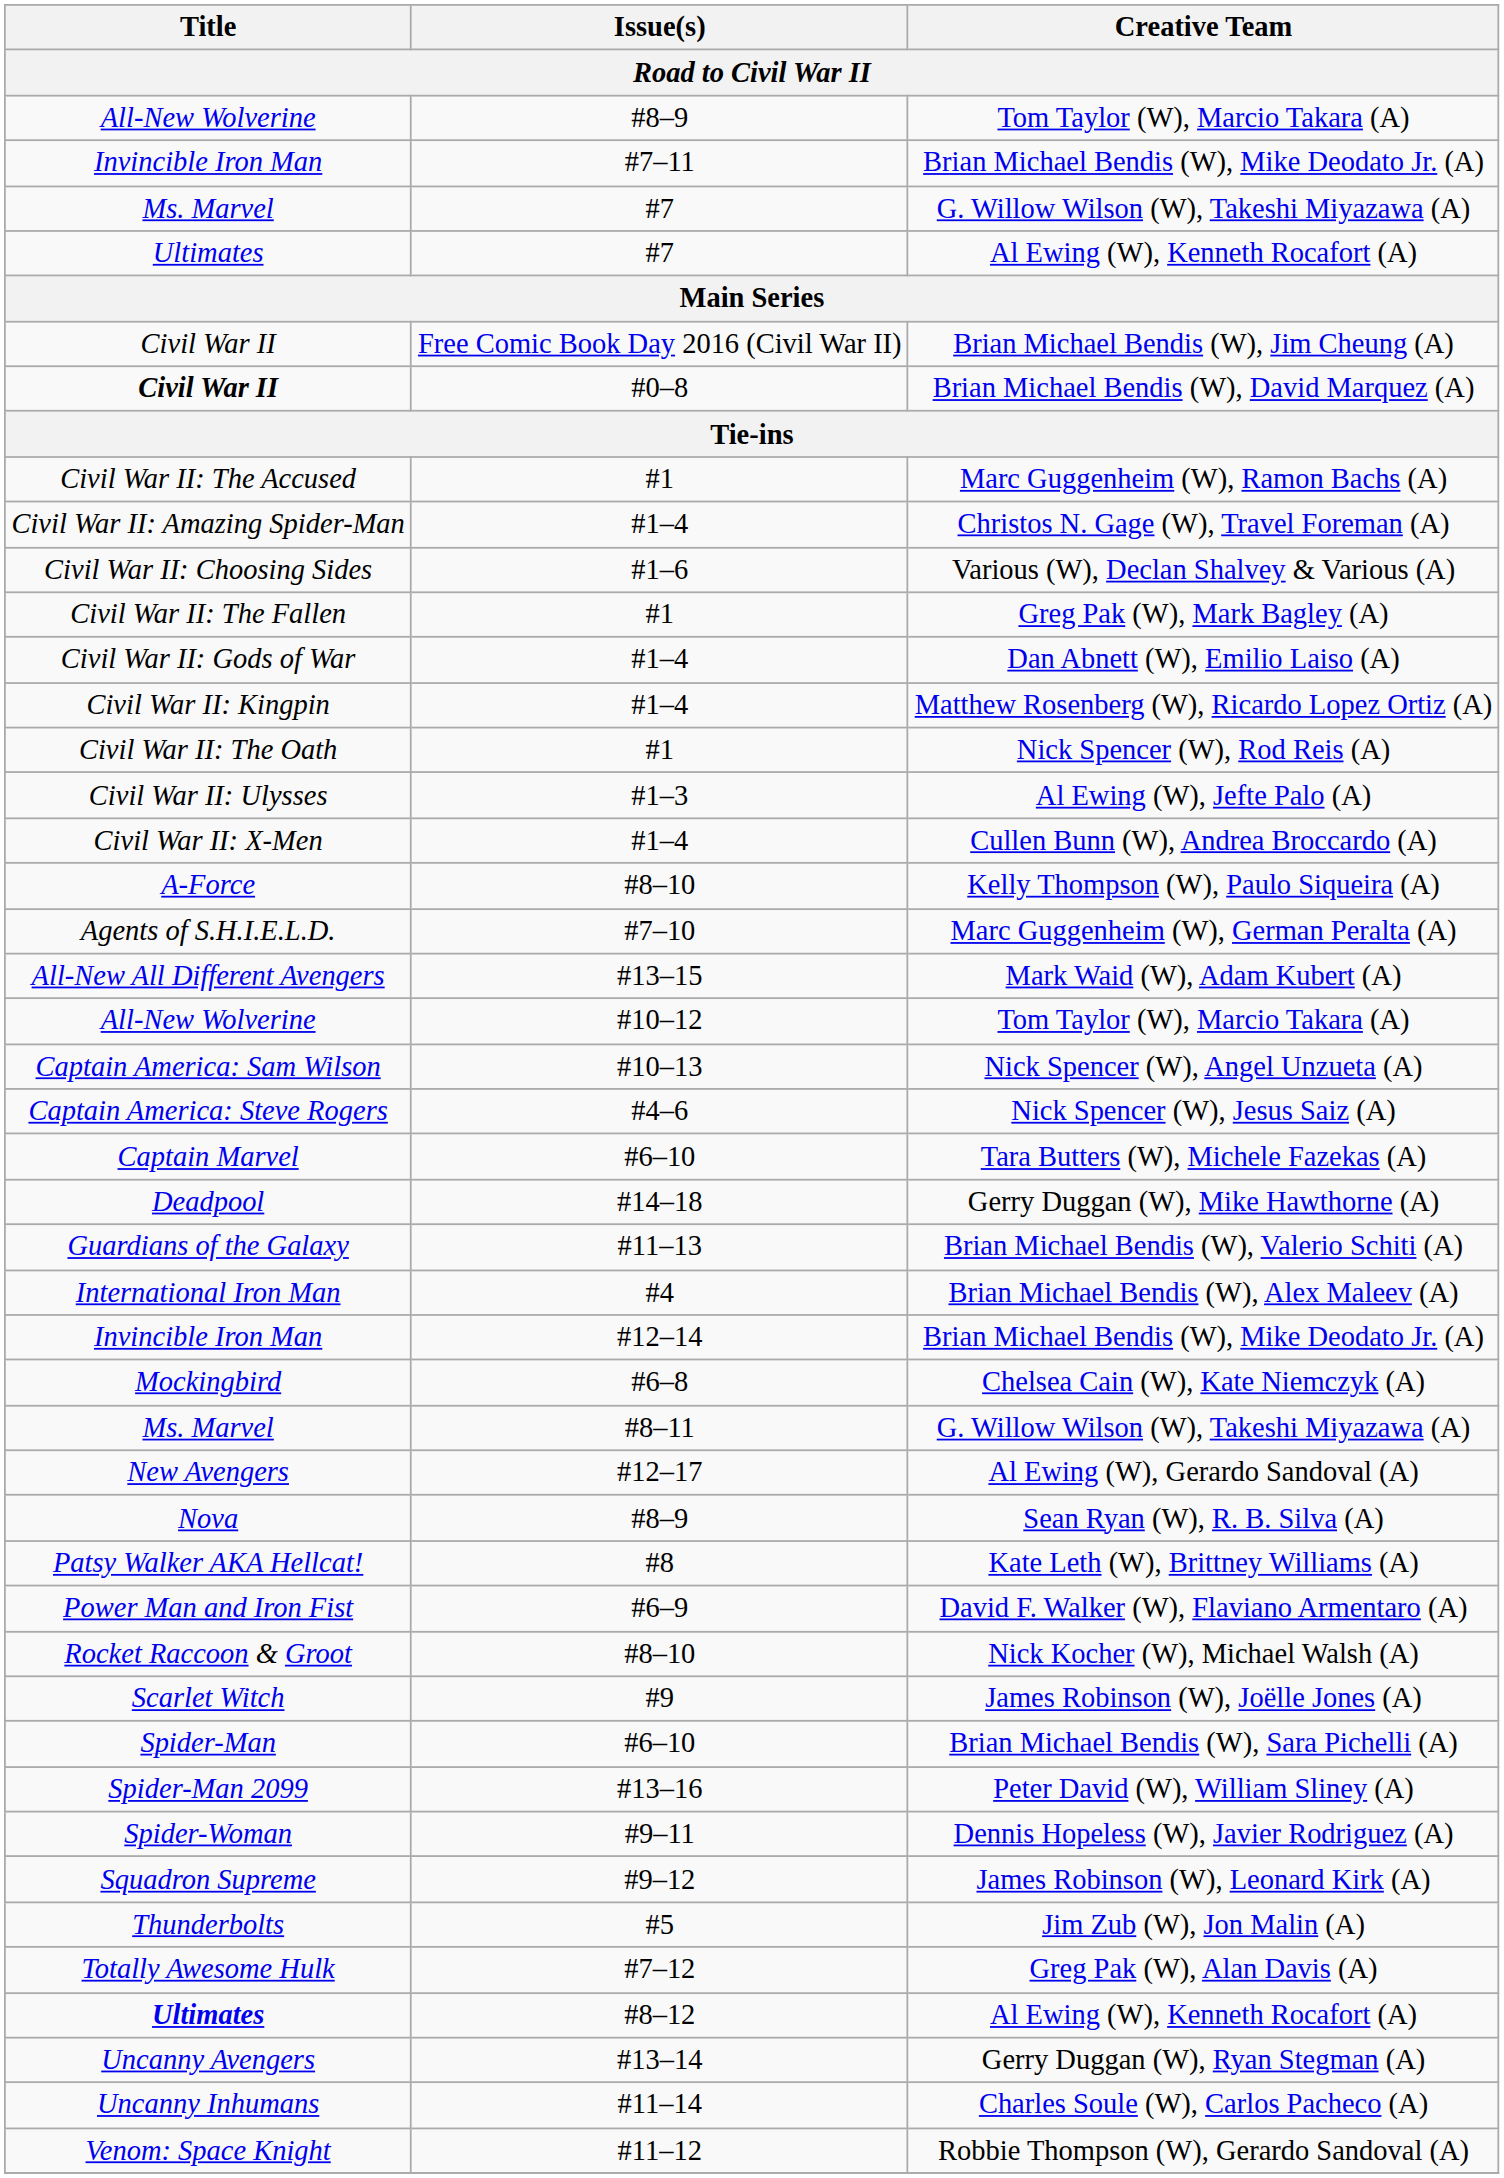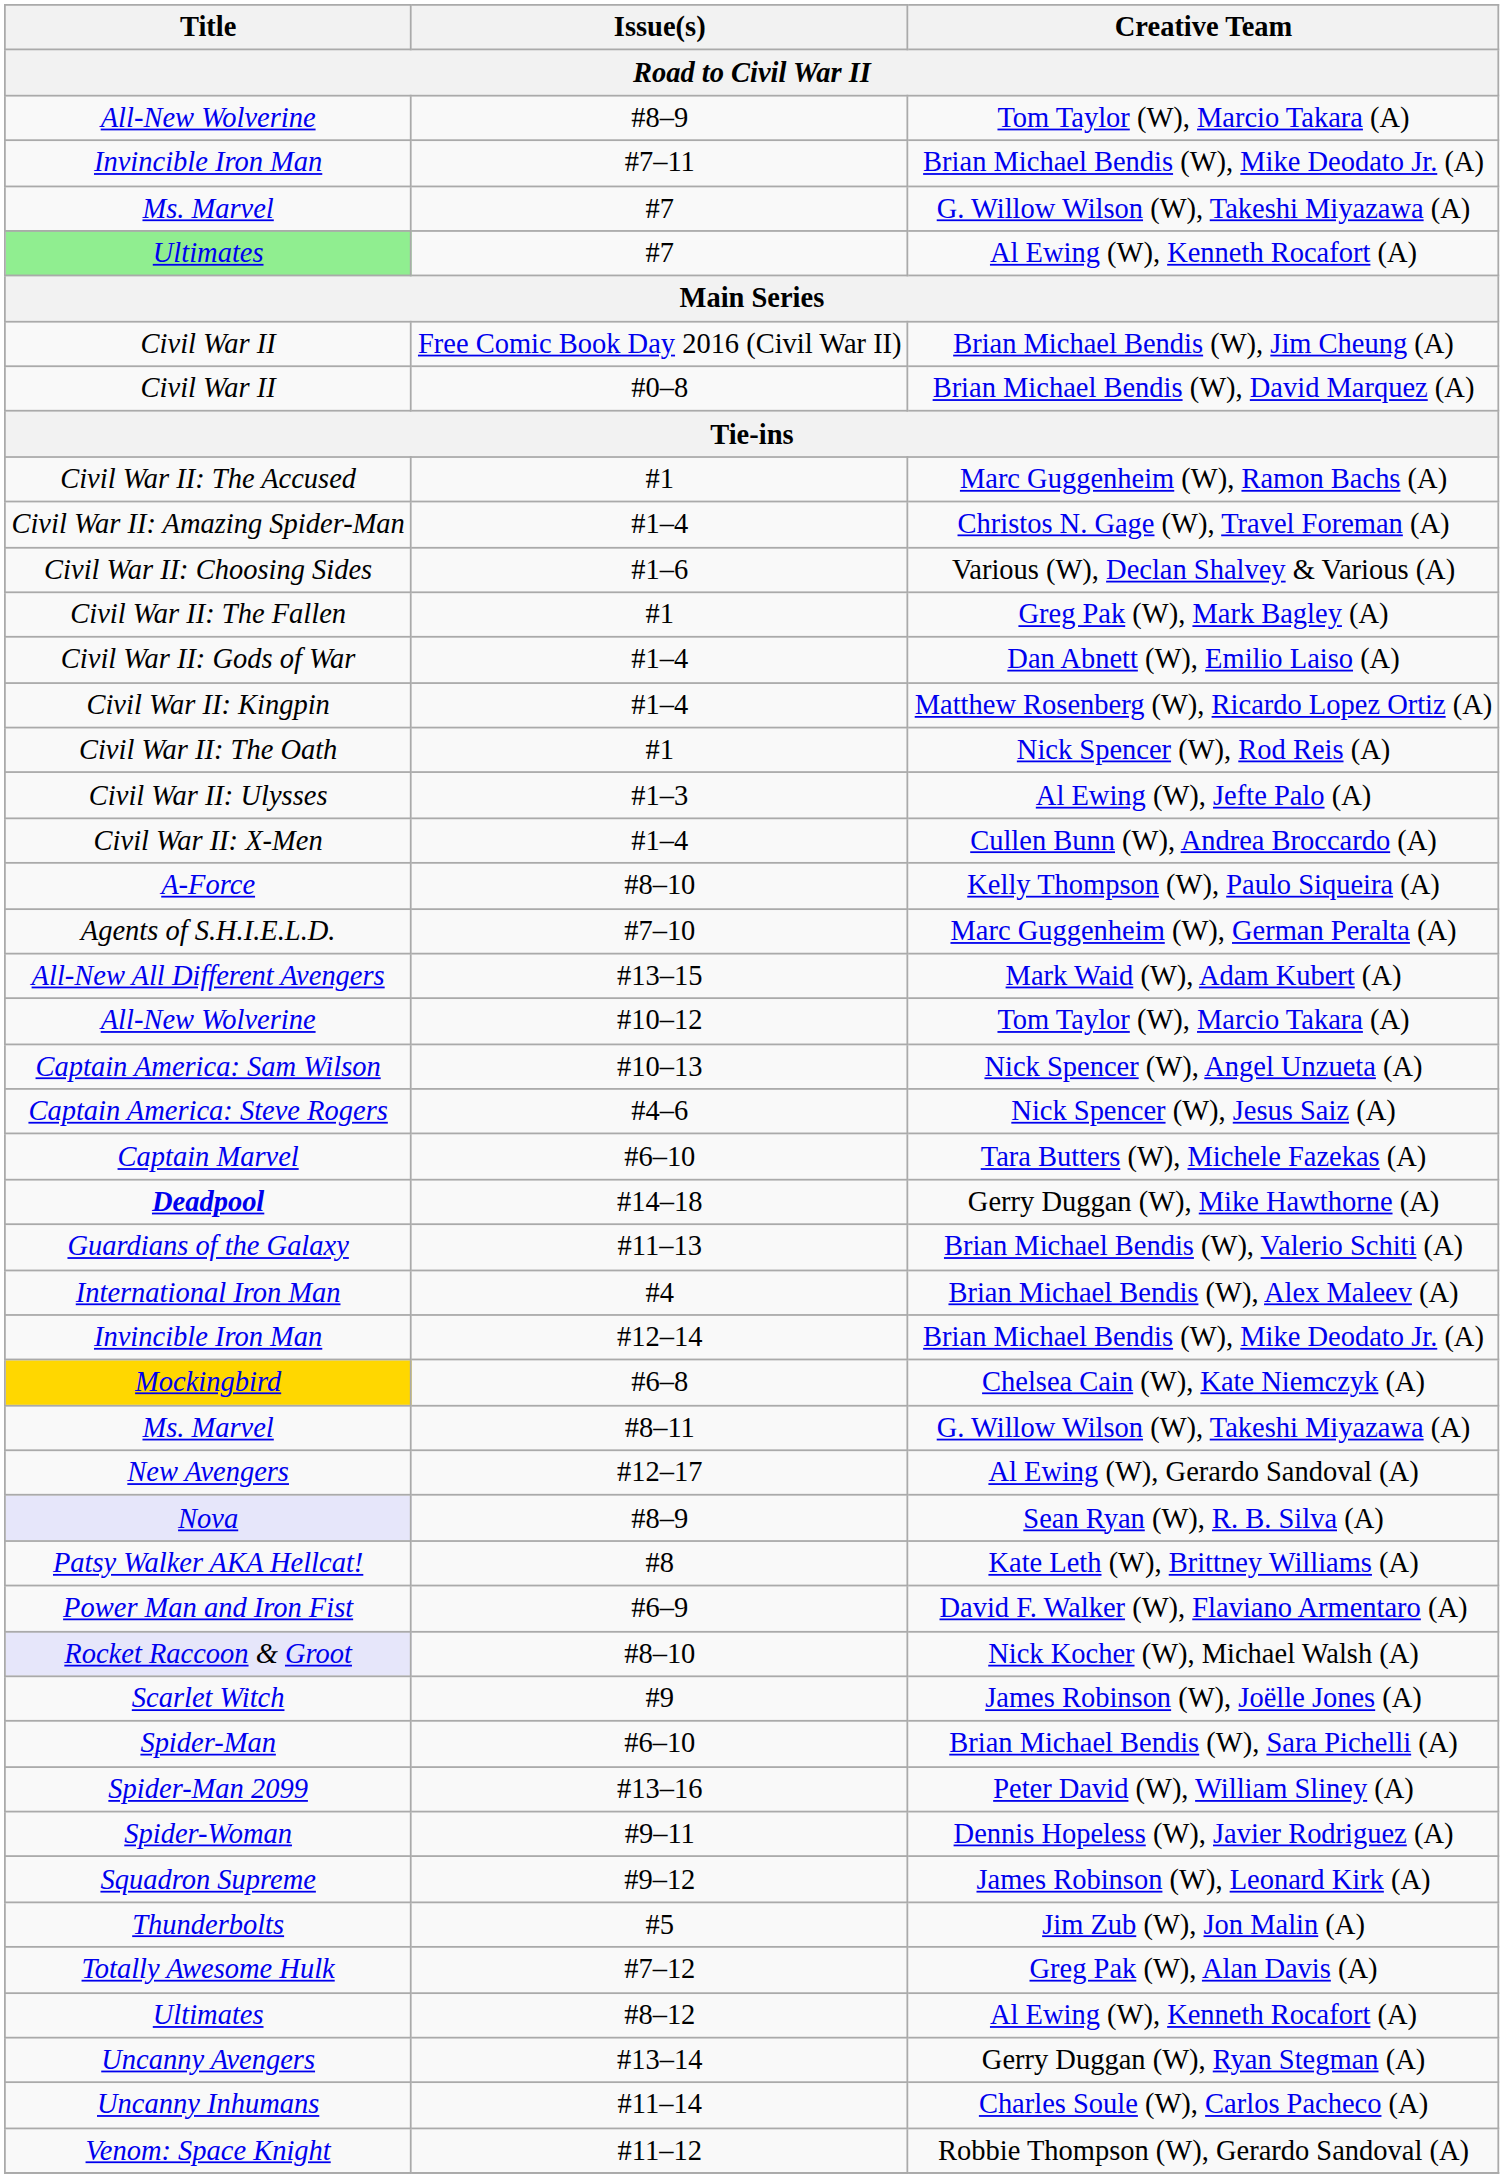(208, 252) no background -> (208, 252) lightgreen background
(208, 388) bold -> (208, 388) normal
(208, 1201) normal -> (208, 1201) bold
(208, 1382) no background -> (208, 1382) gold background
(208, 1517) no background -> (208, 1517) lavender background
(208, 1653) no background -> (208, 1653) lavender background
(208, 2014) bold -> (208, 2014) normal
